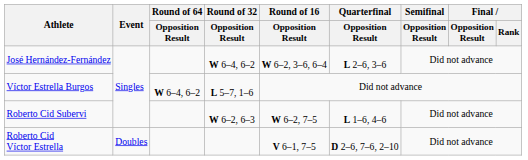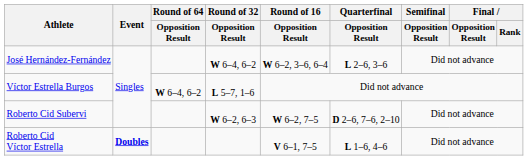(365, 120) L 1–6, 4–6 -> (366, 120) D 2–6, 7–6, 2–10
(131, 142) normal -> (132, 142) bold
(365, 147) D 2–6, 7–6, 2–10 -> (366, 147) L 1–6, 4–6
